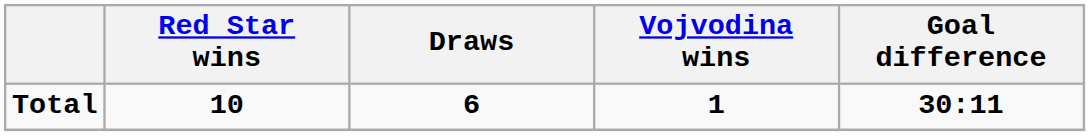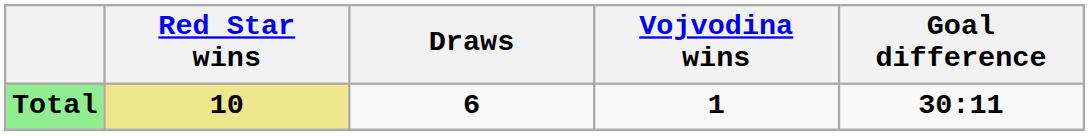(55, 107) no background -> (55, 107) lightgreen background
(227, 107) no background -> (227, 107) khaki background
